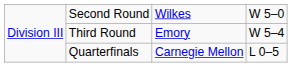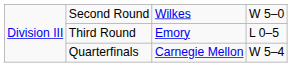(267, 33) W 5–4 -> (264, 33) L 0–5
(264, 52) L 0–5 -> (267, 52) W 5–4
